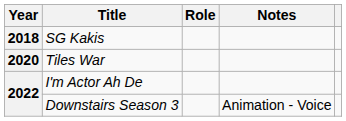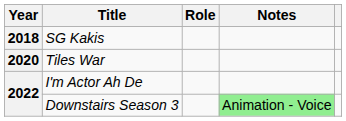(277, 104) no background -> (277, 104) lightgreen background
